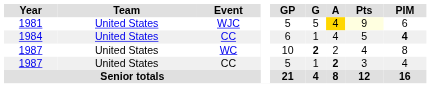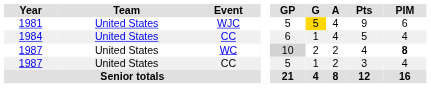(316, 23) no background -> (316, 23) gold background
(336, 23) gold background -> (336, 23) no background
(364, 23) lightyellow background -> (364, 23) no background
(405, 37) bold -> (405, 37) normal
(288, 50) no background -> (288, 50) lightgrey background
(316, 50) bold -> (316, 50) normal
(405, 50) normal -> (405, 50) bold
(336, 63) bold -> (336, 63) normal
